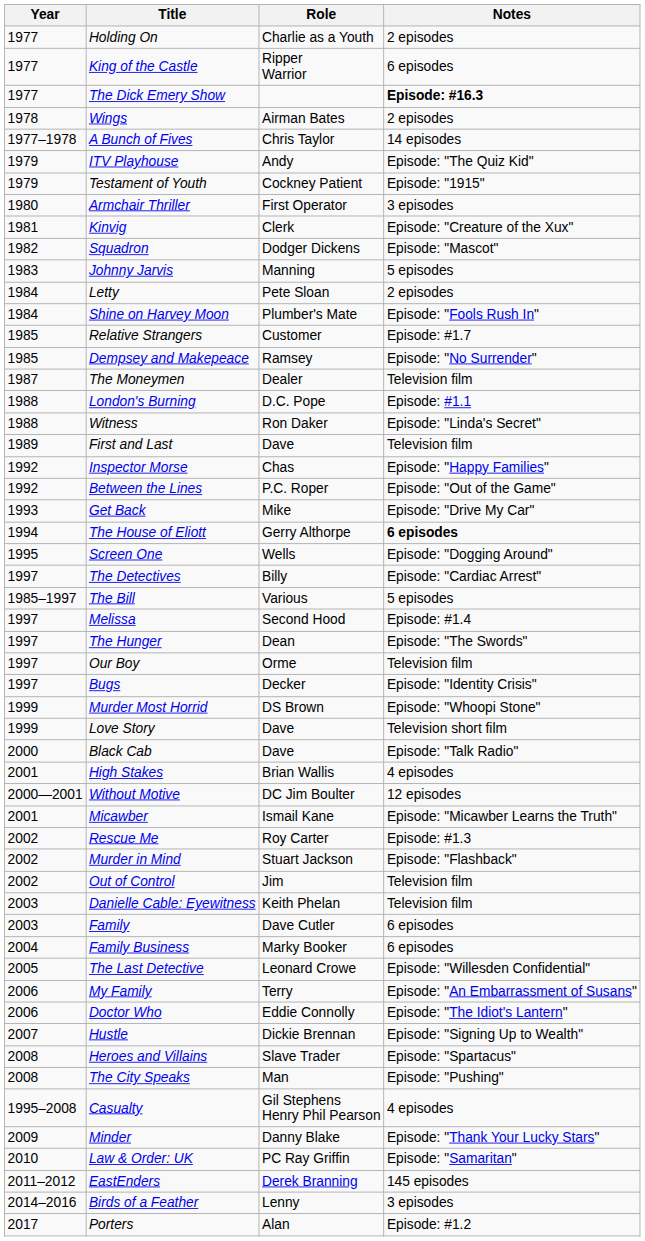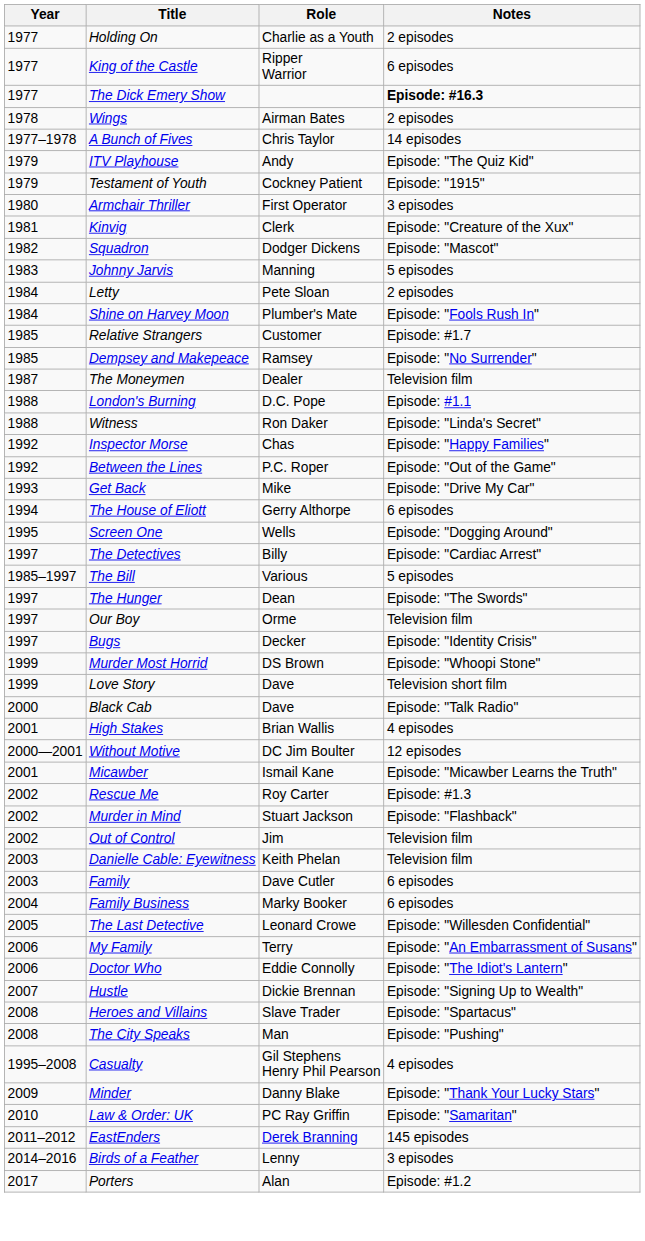- row: (131, 445)
(422, 532) bold -> (420, 510) normal
- row: (112, 620)
